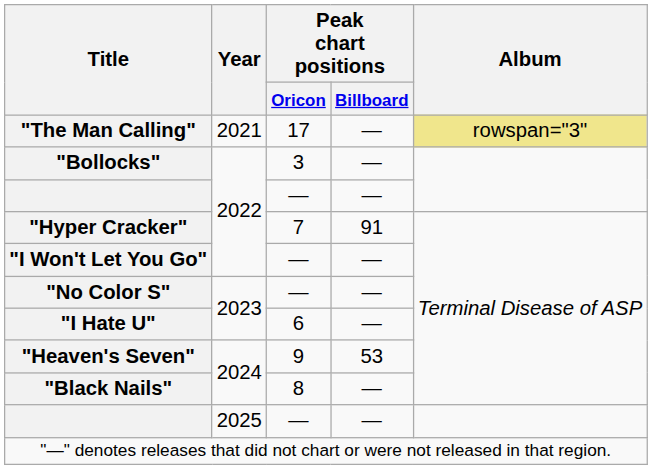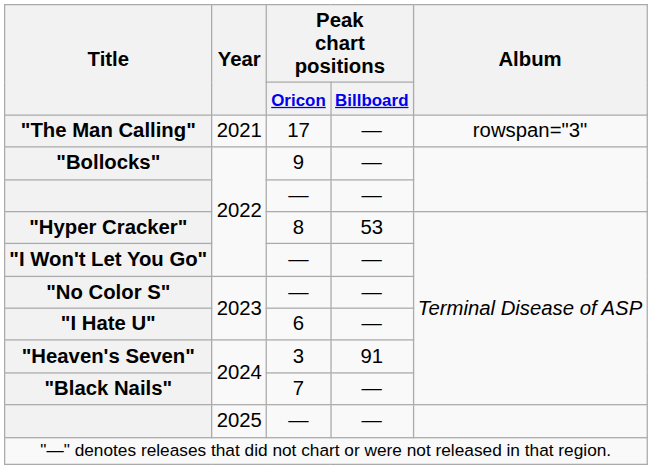(530, 130) khaki background -> (530, 130) no background
(298, 163) 3 -> (298, 163) 9
(298, 227) 7 -> (298, 227) 8
(372, 227) 91 -> (372, 227) 53
(298, 356) 9 -> (298, 356) 3
(372, 356) 53 -> (372, 356) 91
(298, 388) 8 -> (298, 388) 7
